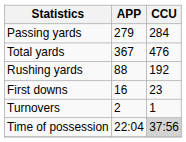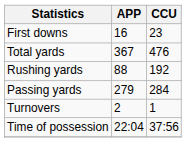rows swapped: (37, 89) <-> (44, 33)
(164, 127) lightgrey background -> (164, 127) no background
